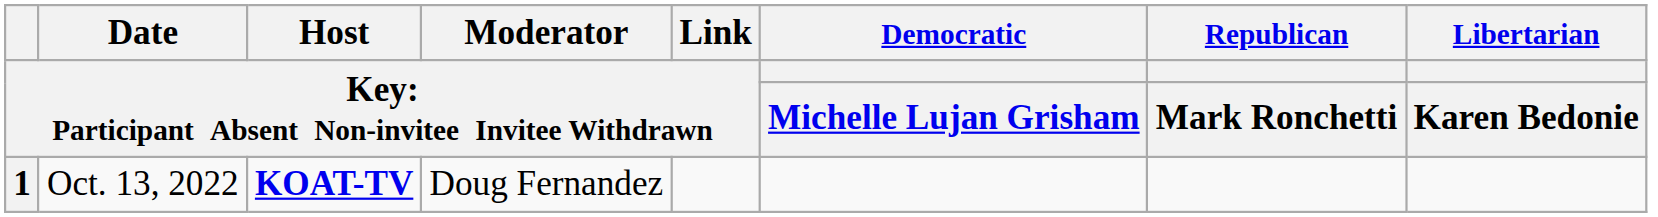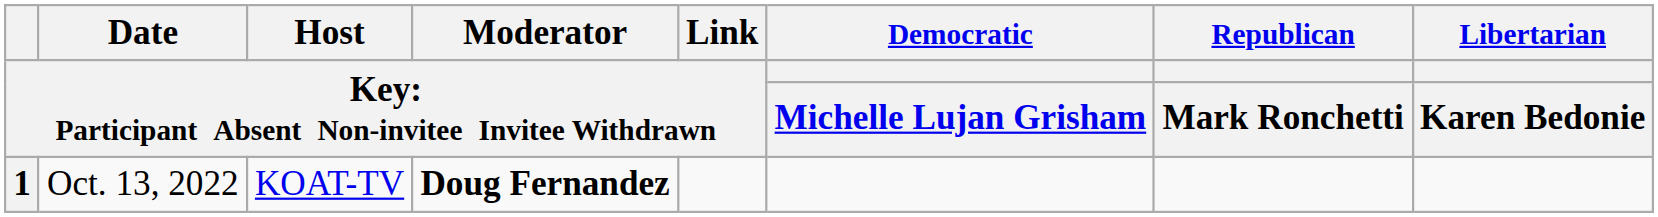(334, 183) bold -> (330, 183) normal
(546, 183) normal -> (545, 183) bold
